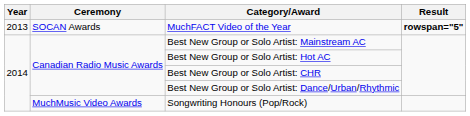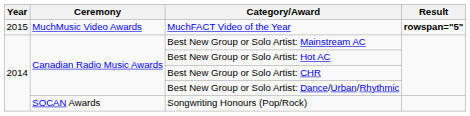(17, 27) 2013 -> (17, 27) 2015
(66, 27) SOCAN Awards -> (87, 27) MuchMusic Video Awards
(87, 103) MuchMusic Video Awards -> (66, 103) SOCAN Awards
